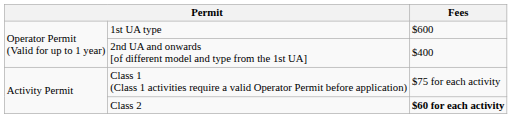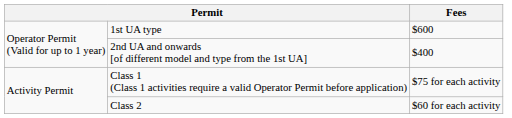(458, 105) bold -> (456, 105) normal
